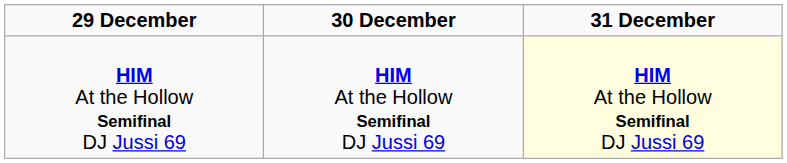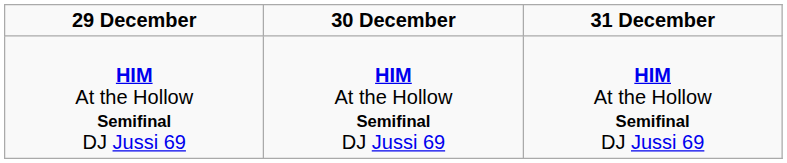(653, 108) lightyellow background -> (653, 108) no background
